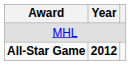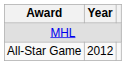(46, 51) bold -> (44, 51) normal
(104, 51) bold -> (100, 51) normal
